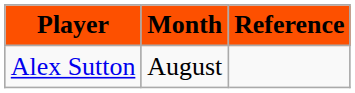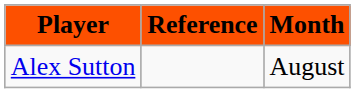columns swapped: (185, 25) <-> (289, 25)
